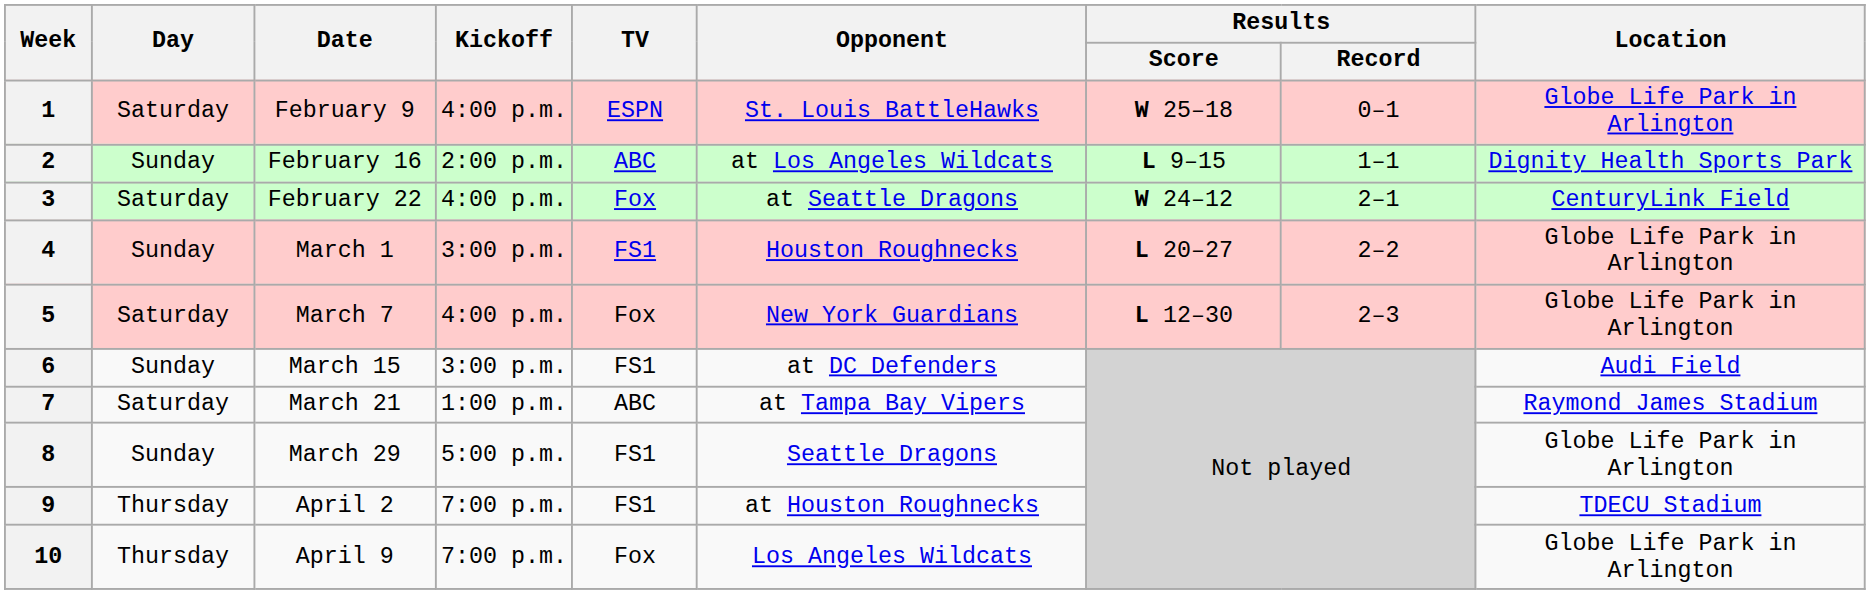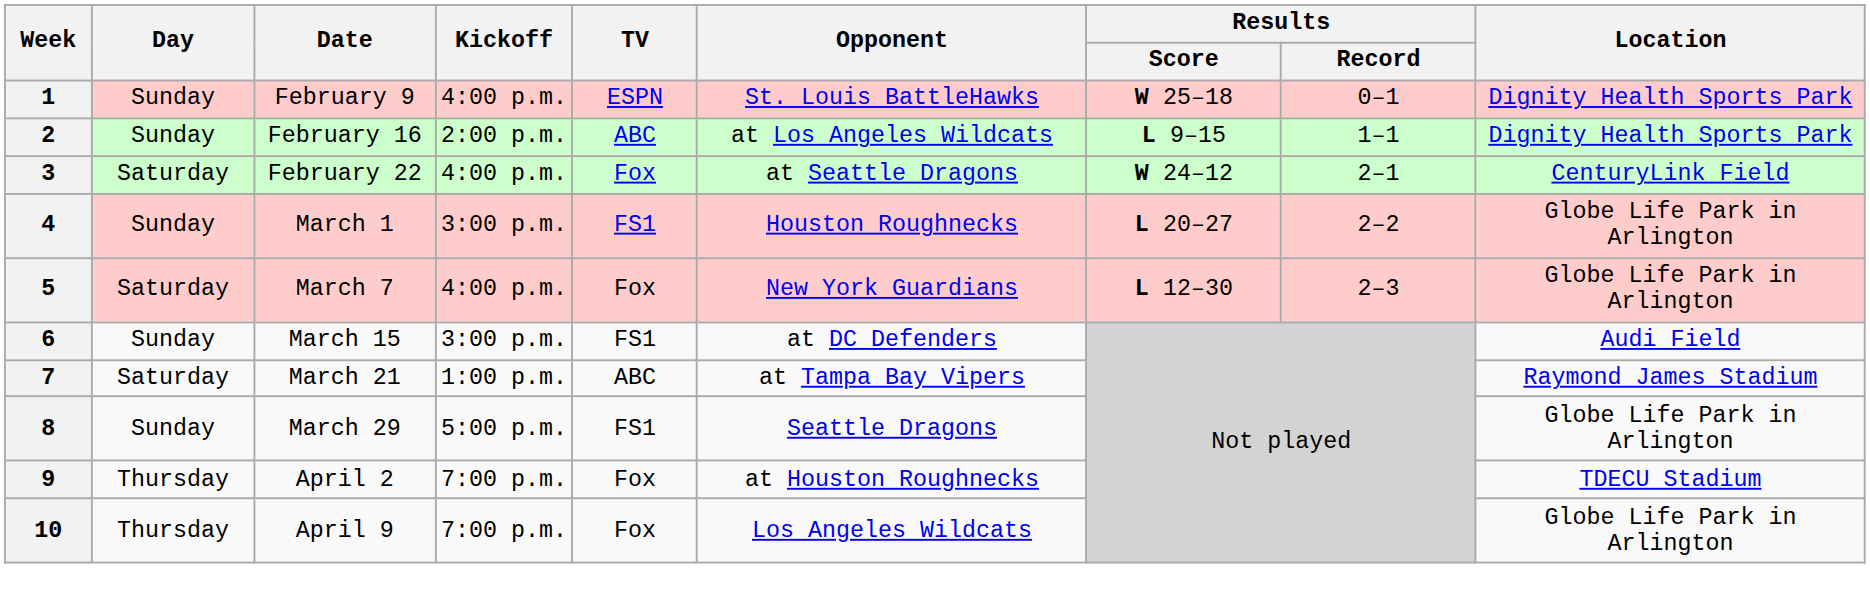(173, 113) Saturday -> (173, 99) Sunday
(1670, 113) Globe Life Park in Arlington -> (1670, 99) Dignity Health Sports Park
(635, 507) FS1 -> (635, 480) Fox
